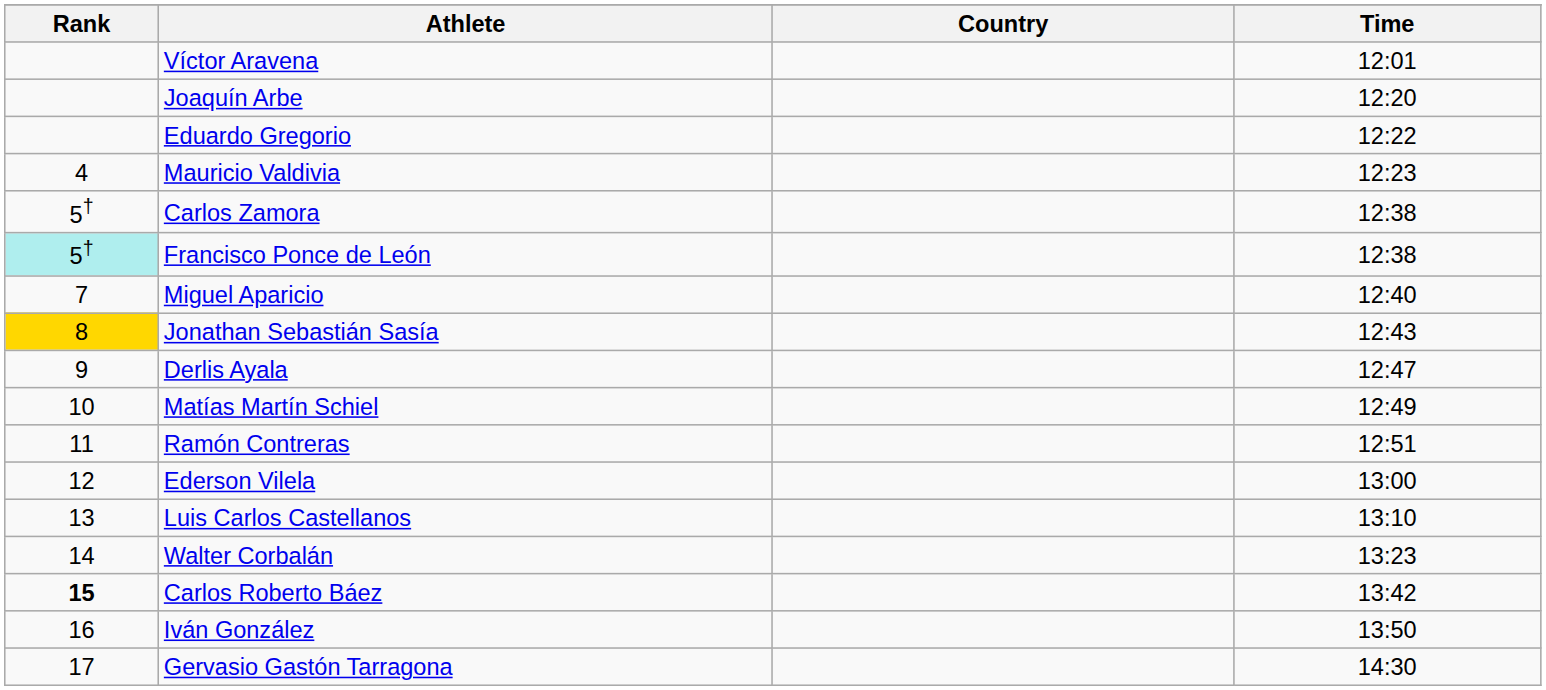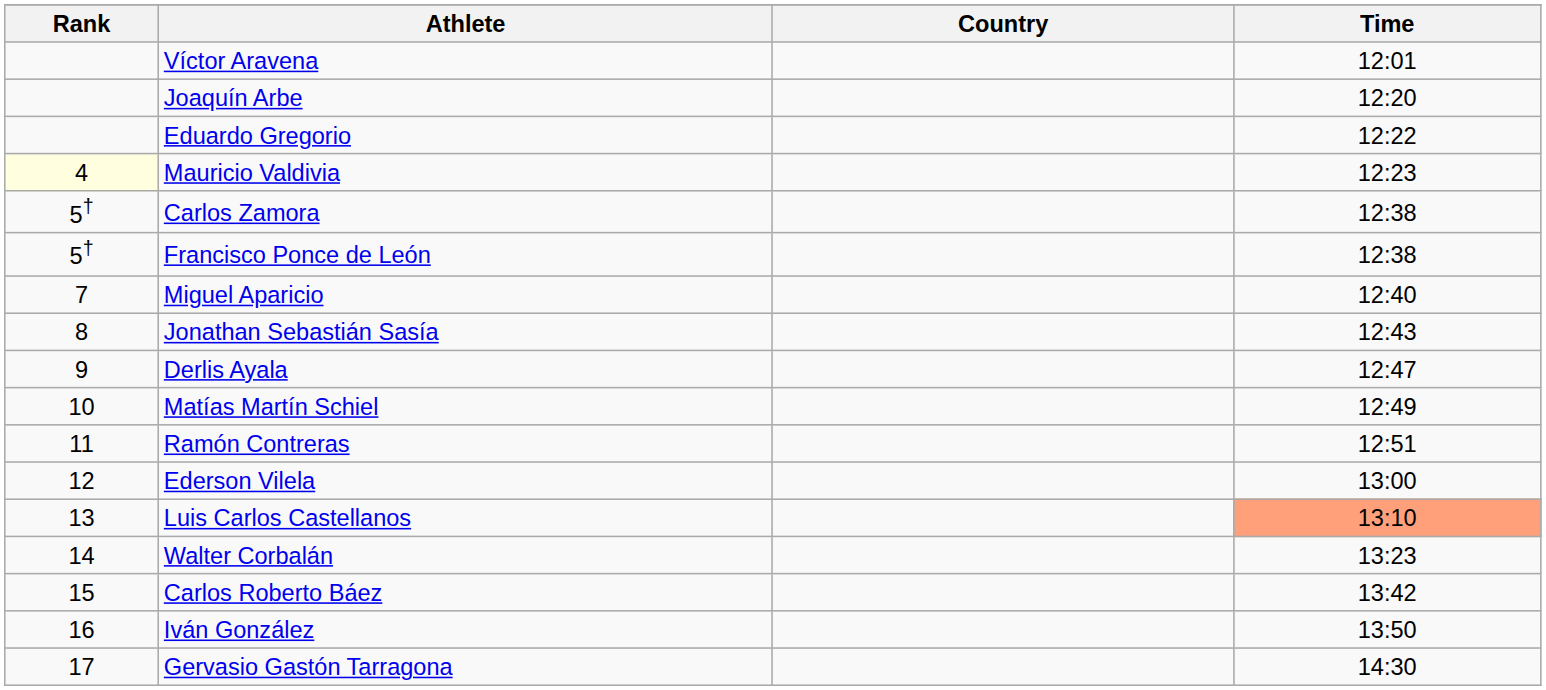(82, 173) no background -> (82, 173) lightyellow background
(82, 255) paleturquoise background -> (82, 255) no background
(82, 331) gold background -> (82, 331) no background
(1387, 518) no background -> (1387, 518) lightsalmon background
(82, 593) bold -> (82, 593) normal
